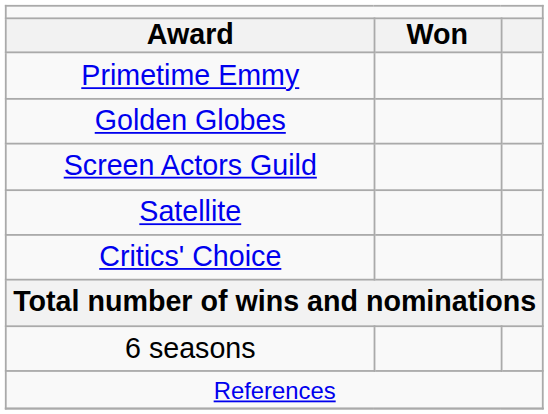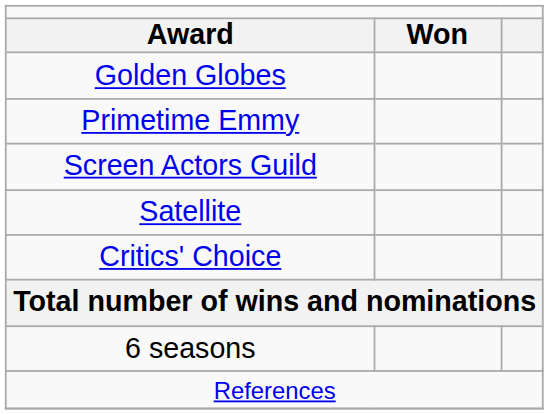rows swapped: (190, 75) <-> (190, 120)
